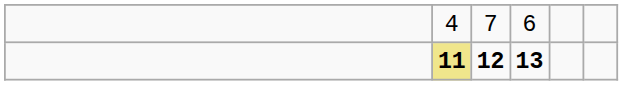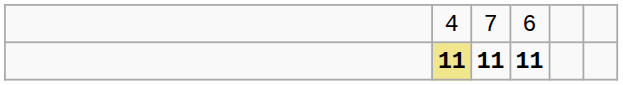(491, 61) 12 -> (491, 61) 11
(529, 61) 13 -> (529, 61) 11
